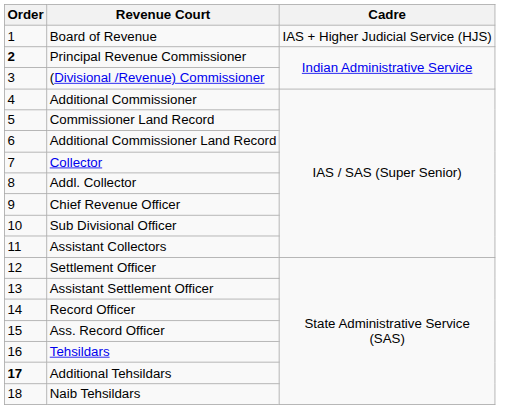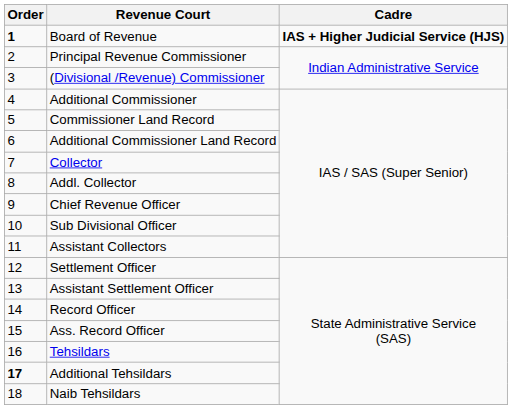(11, 36) normal -> (11, 36) bold
(387, 36) normal -> (393, 36) bold
(11, 57) bold -> (11, 57) normal
